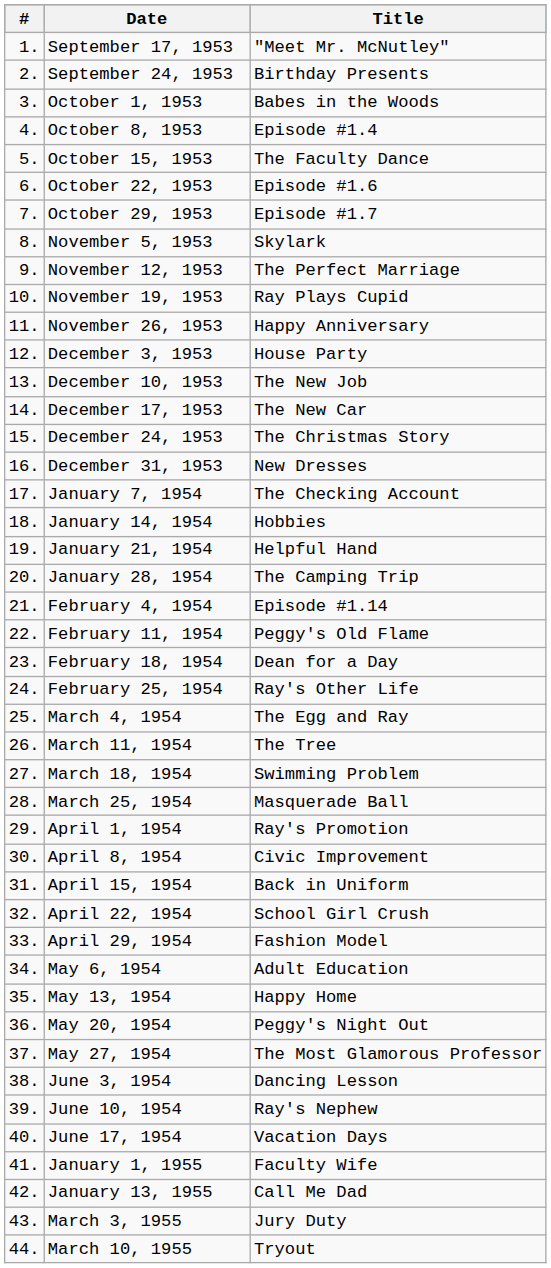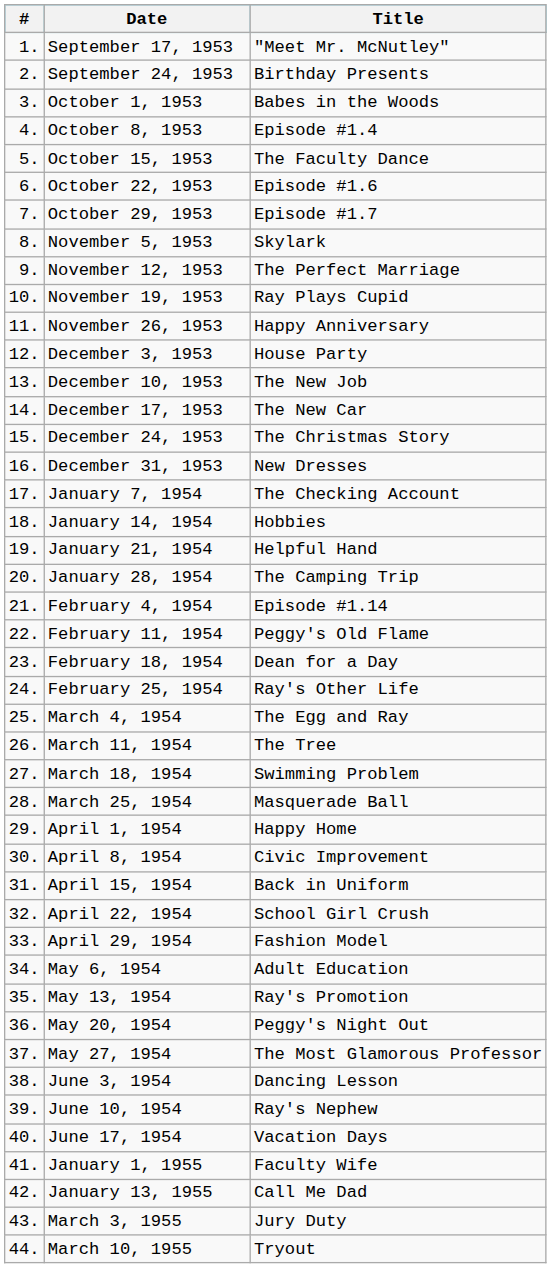(331, 830) Ray's Promotion -> (305, 830) Happy Home
(305, 998) Happy Home -> (331, 998) Ray's Promotion
